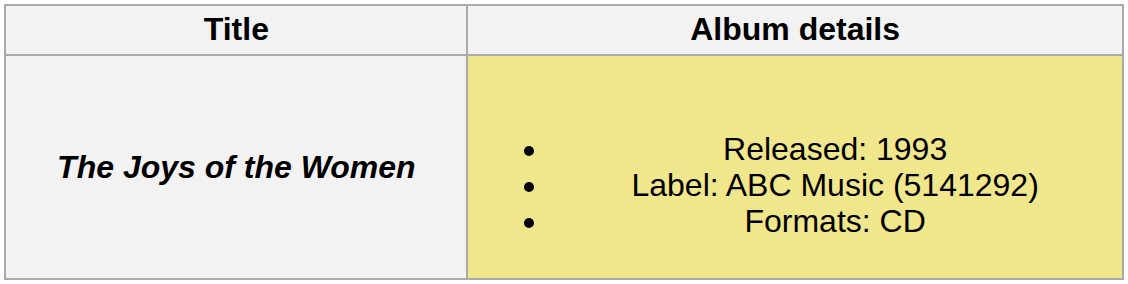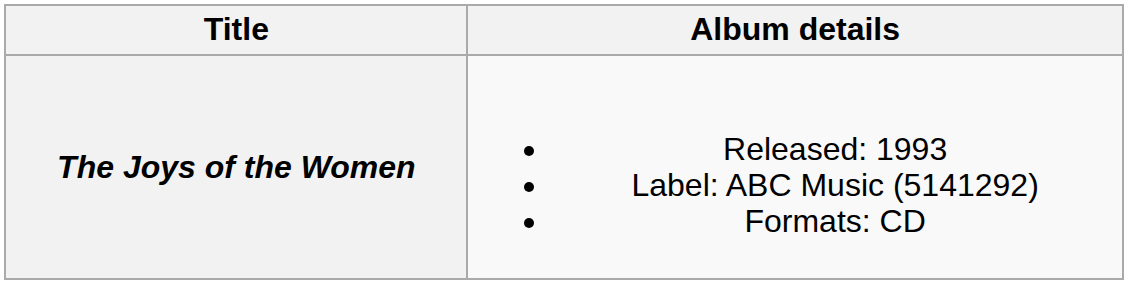(795, 185) khaki background -> (795, 185) no background
